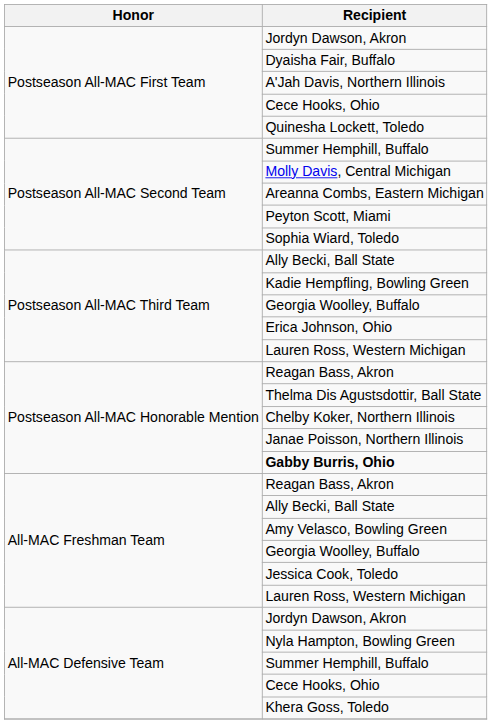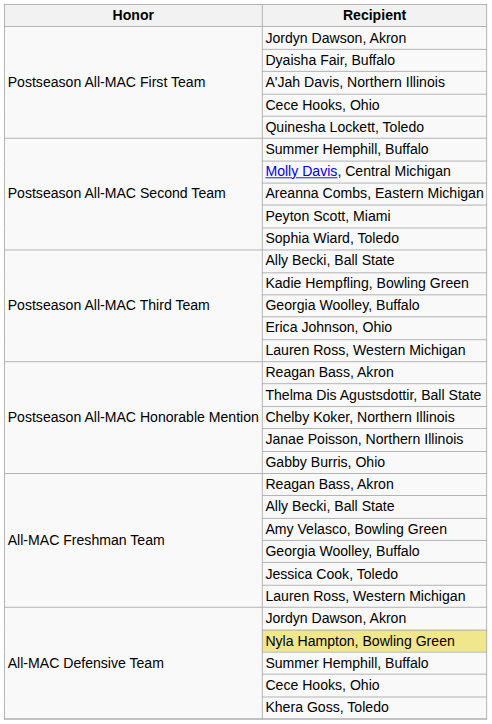(330, 462) bold -> (325, 462) normal
(360, 640) no background -> (360, 640) khaki background
